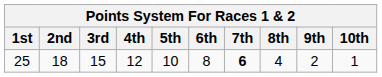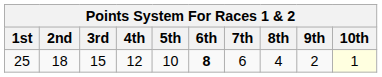(206, 61) normal -> (206, 61) bold
(242, 61) bold -> (242, 61) normal
(354, 61) no background -> (354, 61) lightyellow background
